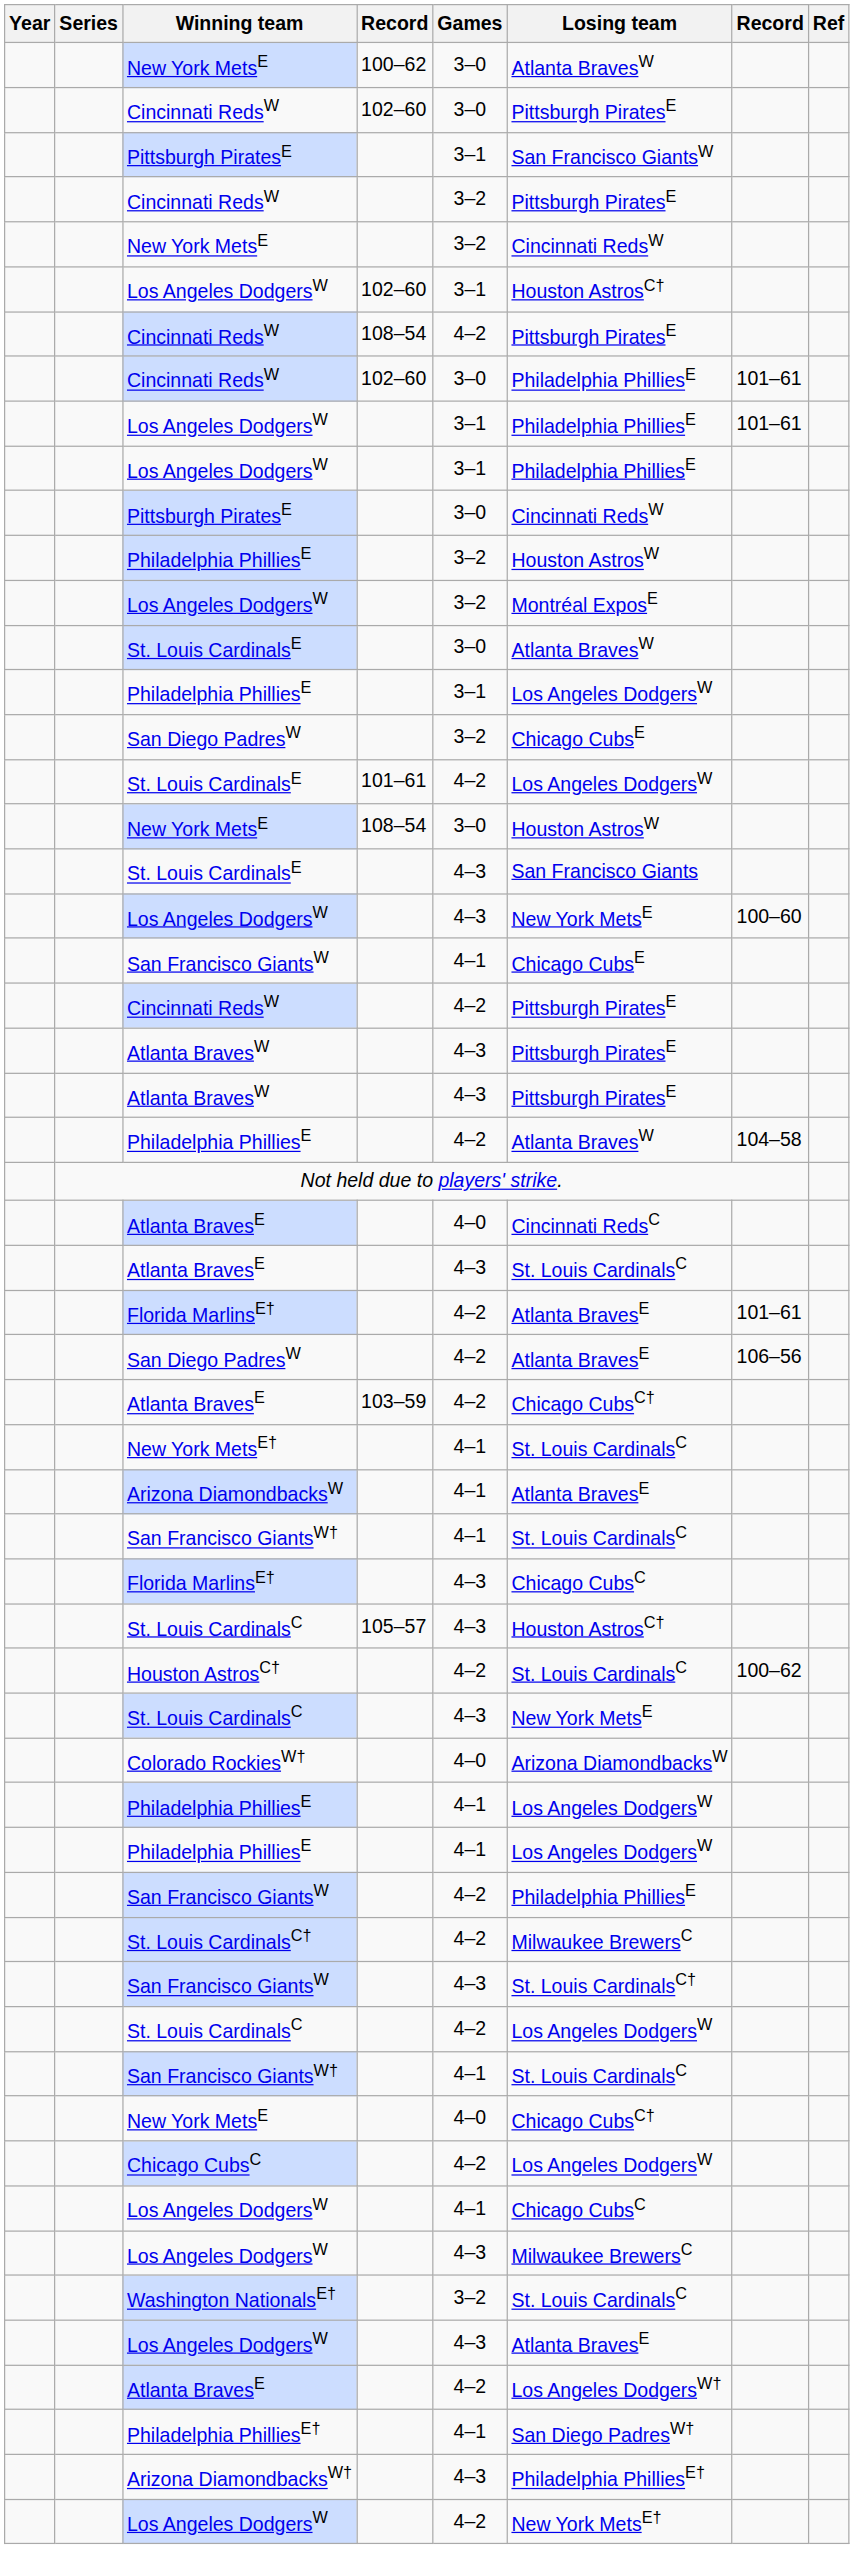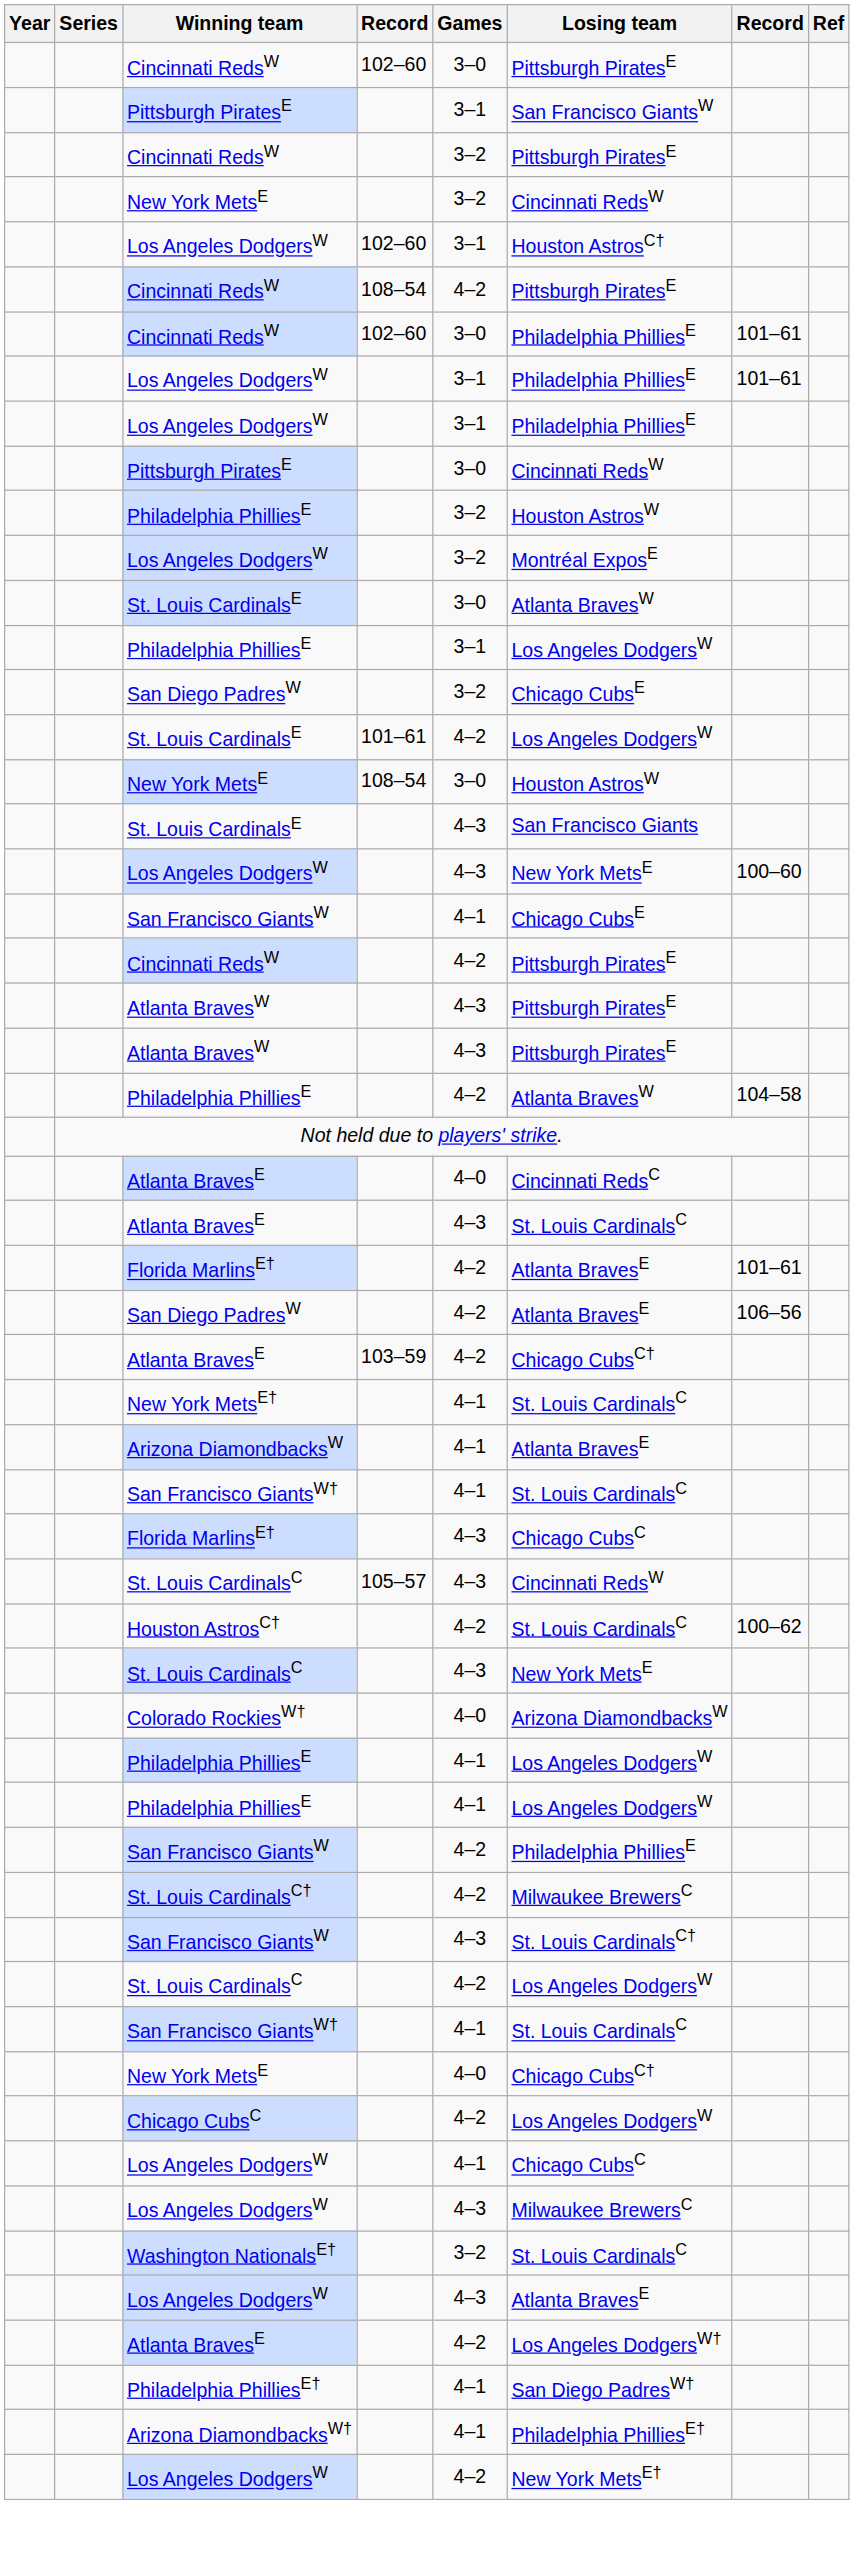- row: (197, 65)
(588, 1626) Houston AstrosC† -> (588, 1581) Cincinnati RedsW
(470, 2476) 4–3 -> (470, 2431) 4–1
